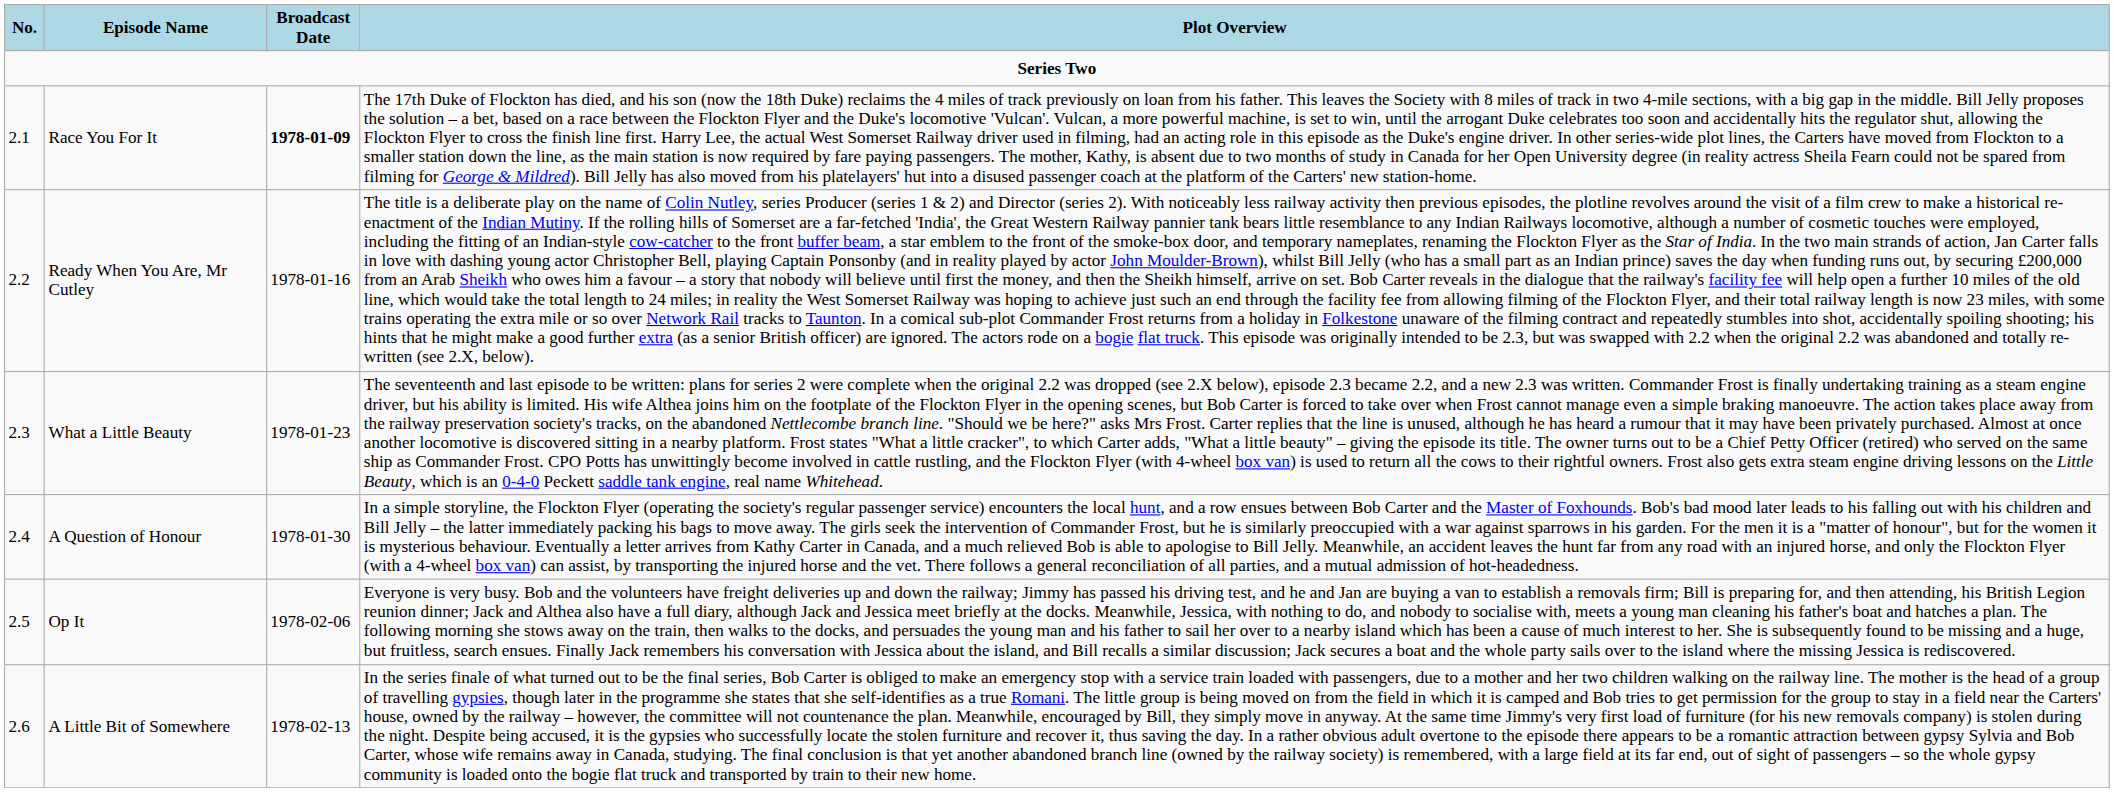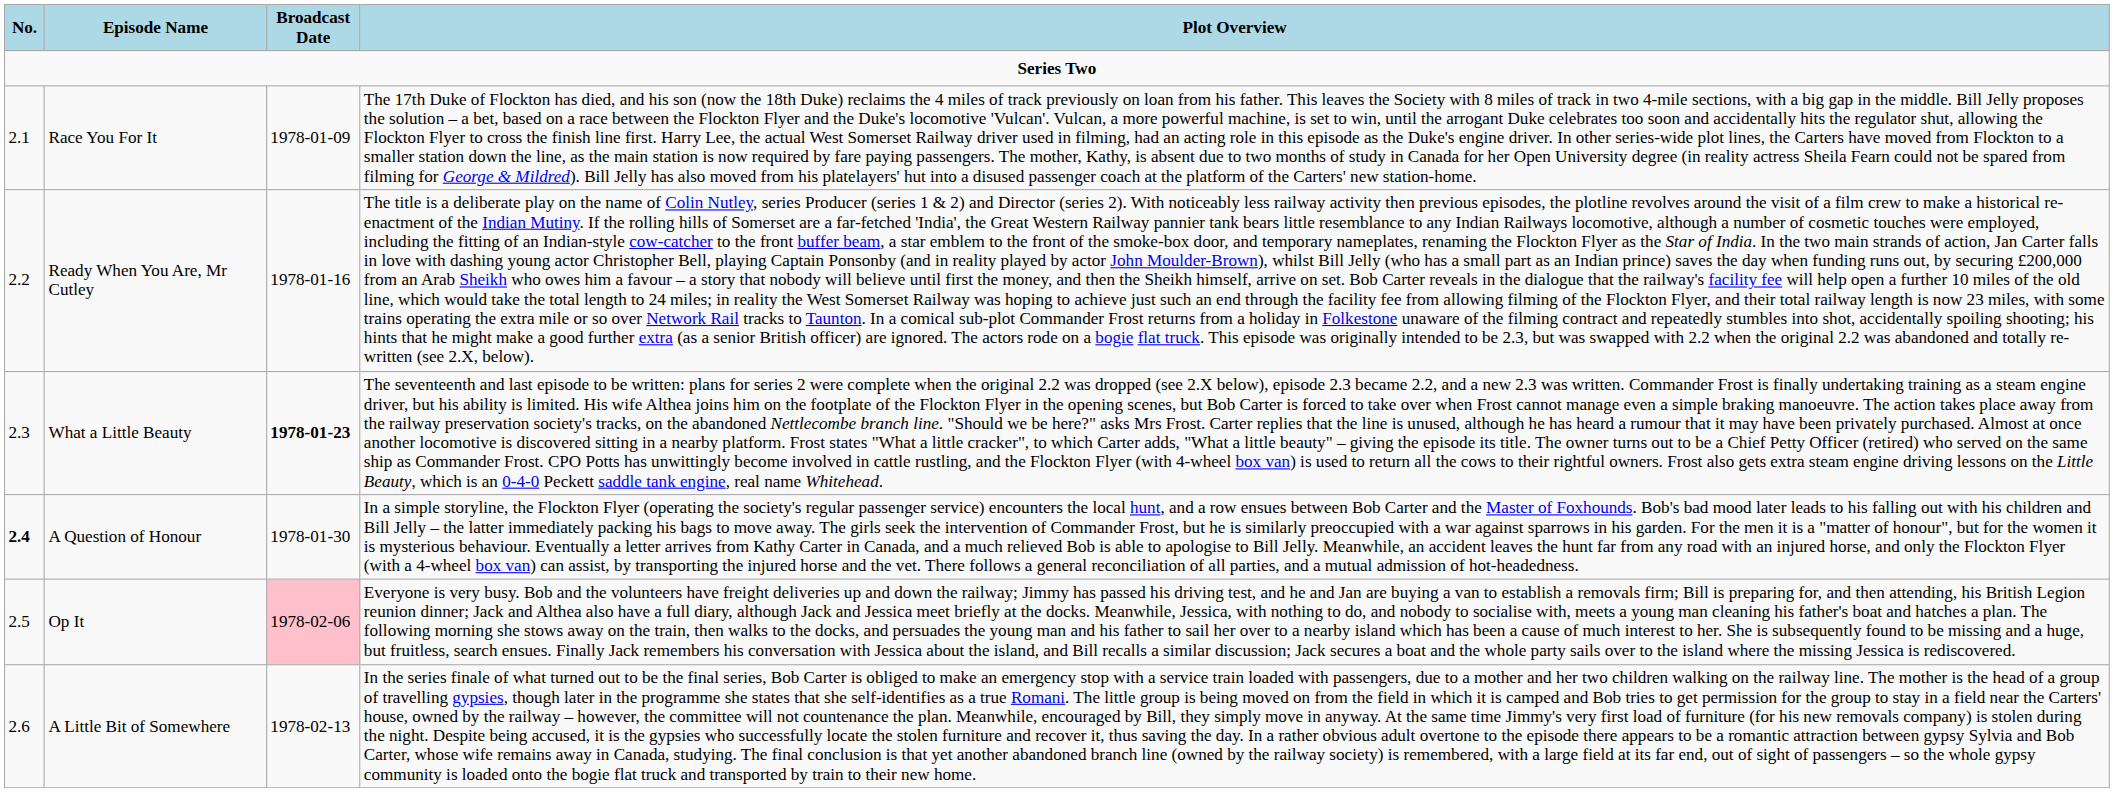(310, 137) bold -> (310, 137) normal
(310, 432) normal -> (310, 432) bold
(19, 536) normal -> (19, 536) bold
(310, 621) no background -> (310, 621) pink background
